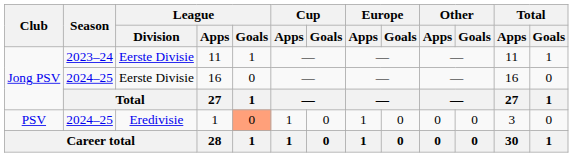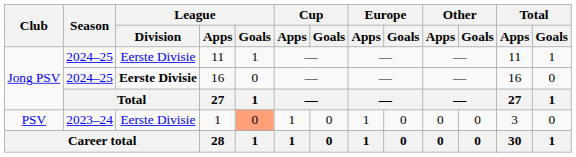(90, 57) 2023–24 -> (90, 57) 2024–25
(156, 78) normal -> (158, 78) bold
(90, 120) 2024–25 -> (90, 120) 2023–24
(156, 120) Eredivisie -> (158, 120) Eerste Divisie
